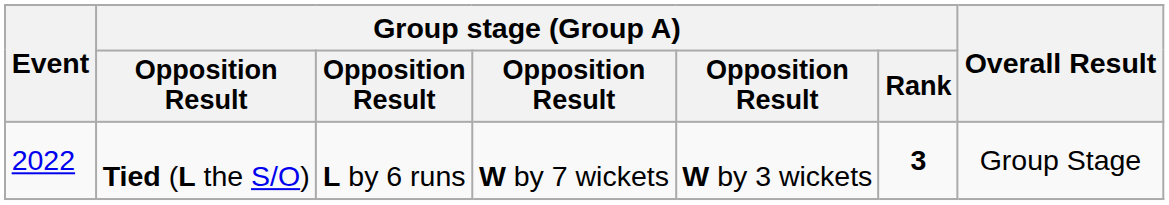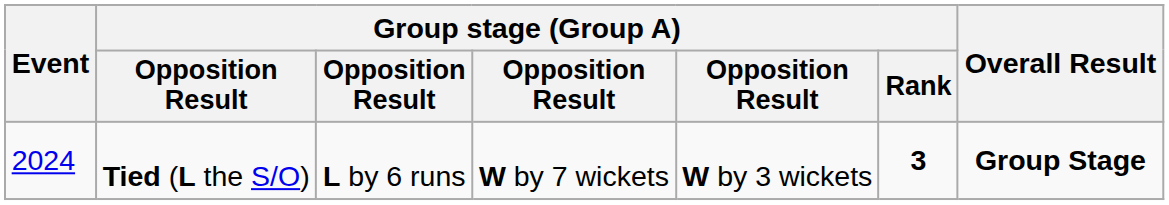(43, 161) 2022 -> (43, 161) 2024
(1060, 161) normal -> (1060, 161) bold
